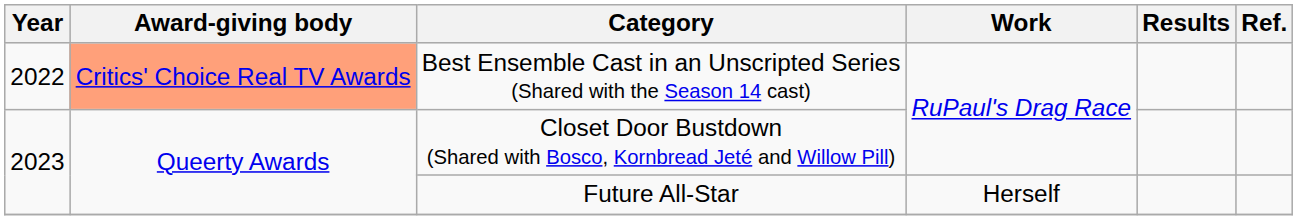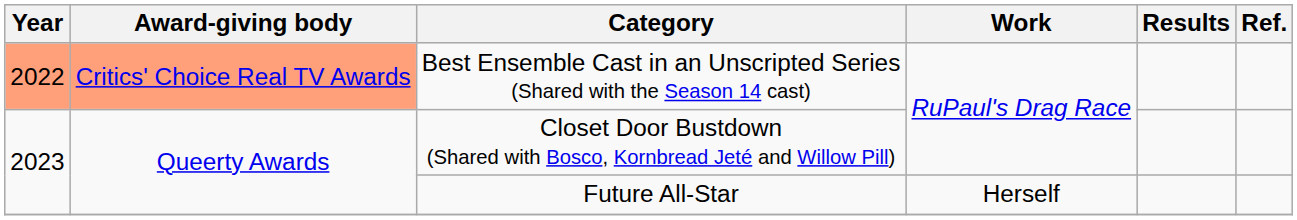(37, 76) no background -> (37, 76) lightsalmon background
